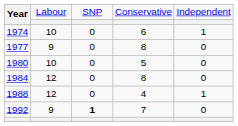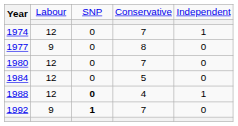(51, 32) 10 -> (51, 32) 12
(143, 32) 6 -> (143, 32) 7
(51, 63) 10 -> (51, 63) 12
(143, 63) 5 -> (143, 63) 7
(143, 78) 8 -> (143, 78) 5
(92, 94) normal -> (92, 94) bold
